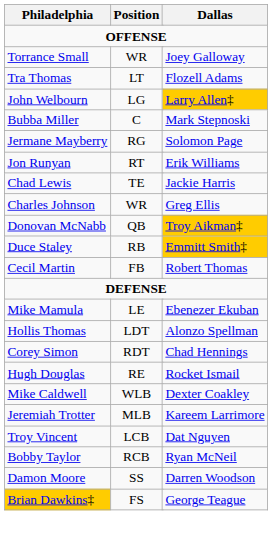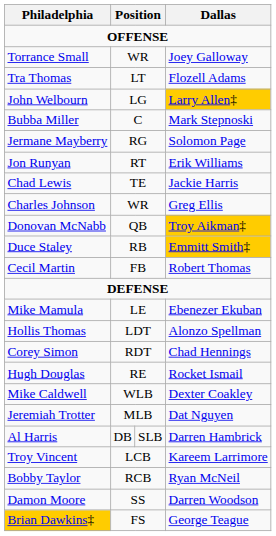(215, 415) Kareem Larrimore -> (201, 415) Dat Nguyen
+ row: (32, 436)
(198, 436) Dat Nguyen -> (218, 457) Kareem Larrimore
